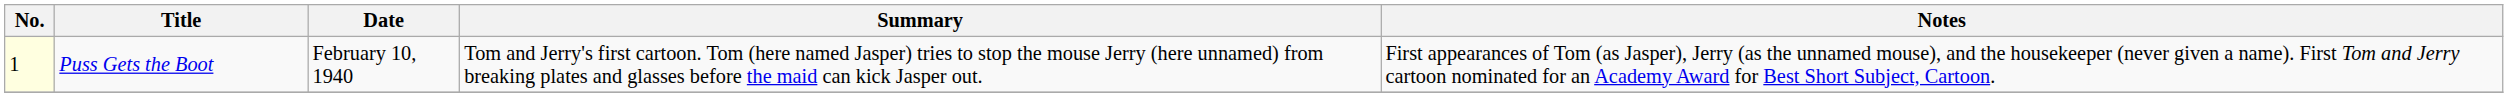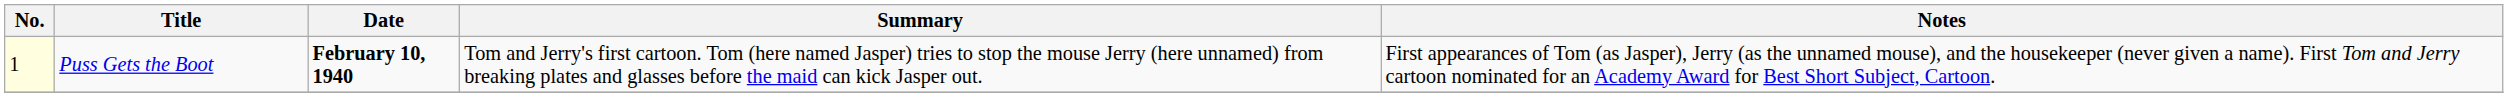(364, 64) normal -> (369, 64) bold
